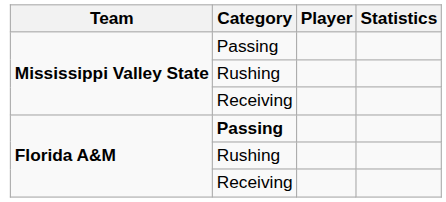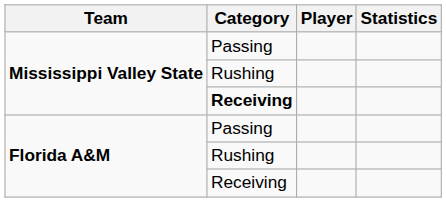(255, 100) normal -> (252, 100) bold
(250, 128) bold -> (242, 128) normal
